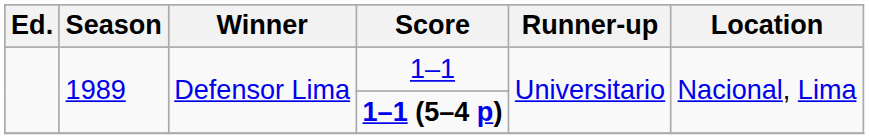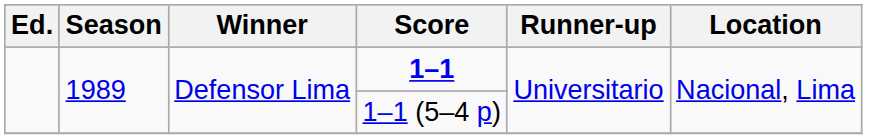(432, 68) normal -> (432, 68) bold
(432, 111) bold -> (432, 111) normal
